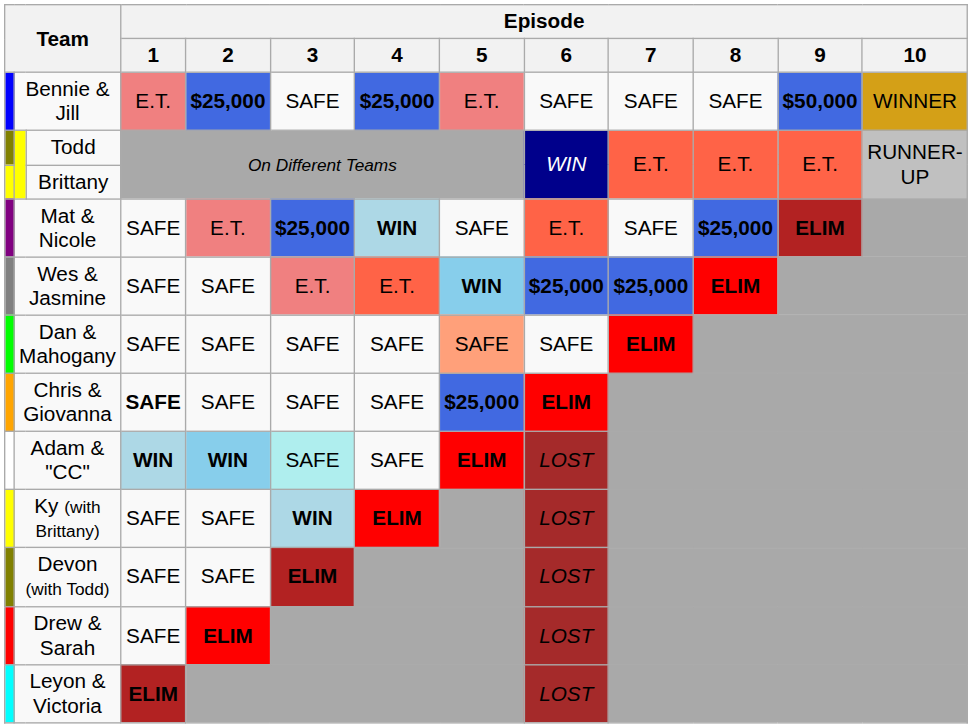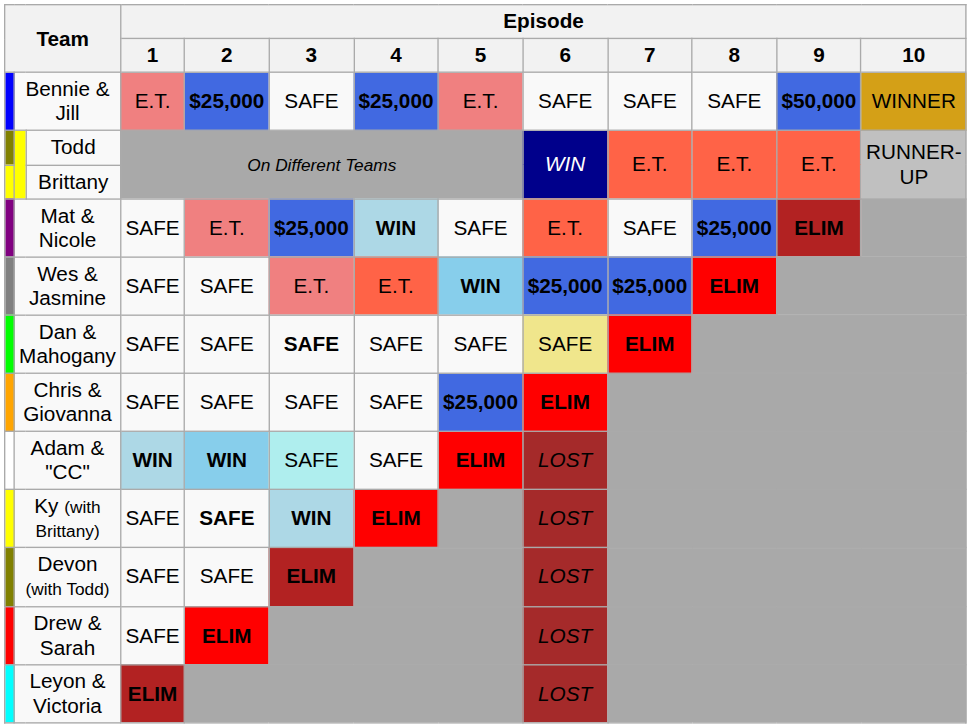(313, 344) normal -> (311, 344) bold
(482, 344) lightsalmon background -> (481, 344) no background
(566, 344) no background -> (565, 344) khaki background
(153, 402) bold -> (153, 402) normal
(228, 518) normal -> (227, 518) bold
